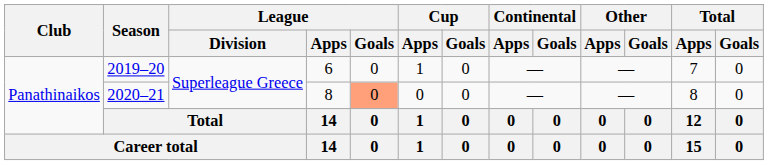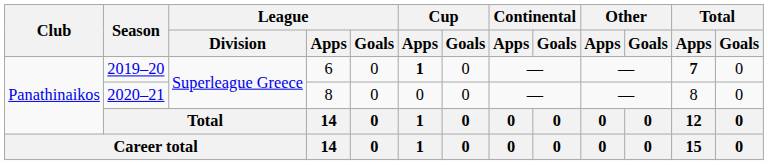(420, 69) normal -> (420, 69) bold
(694, 69) normal -> (694, 69) bold
(374, 95) lightsalmon background -> (374, 95) no background
